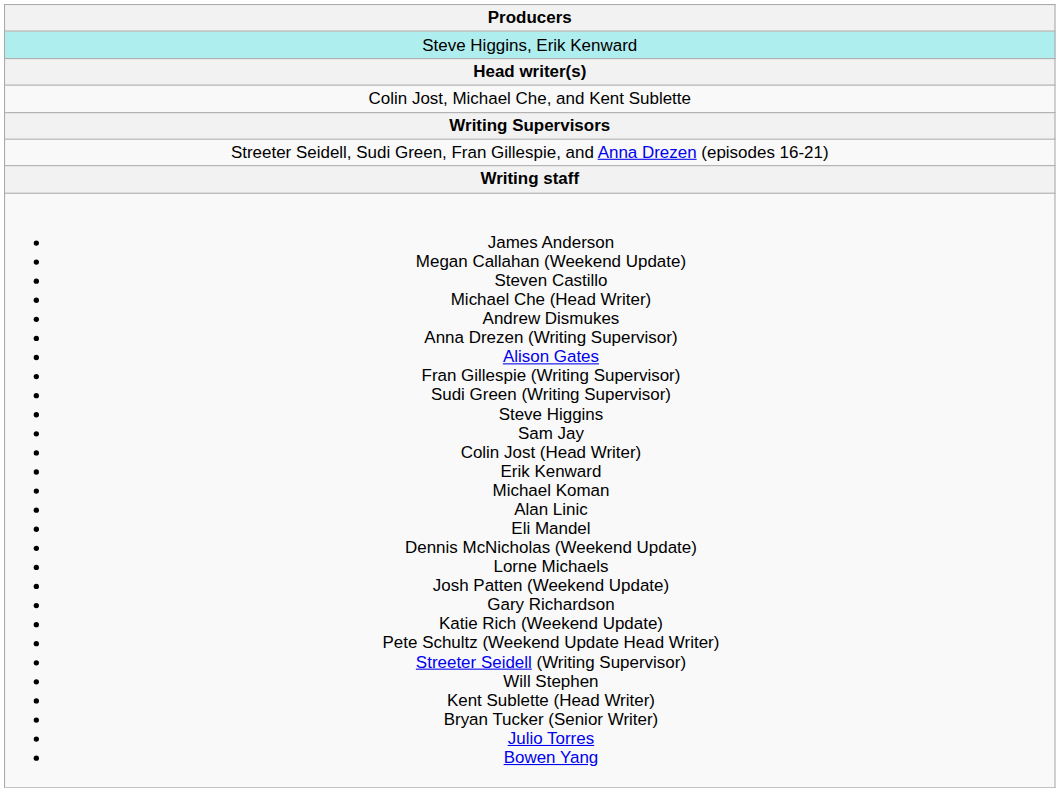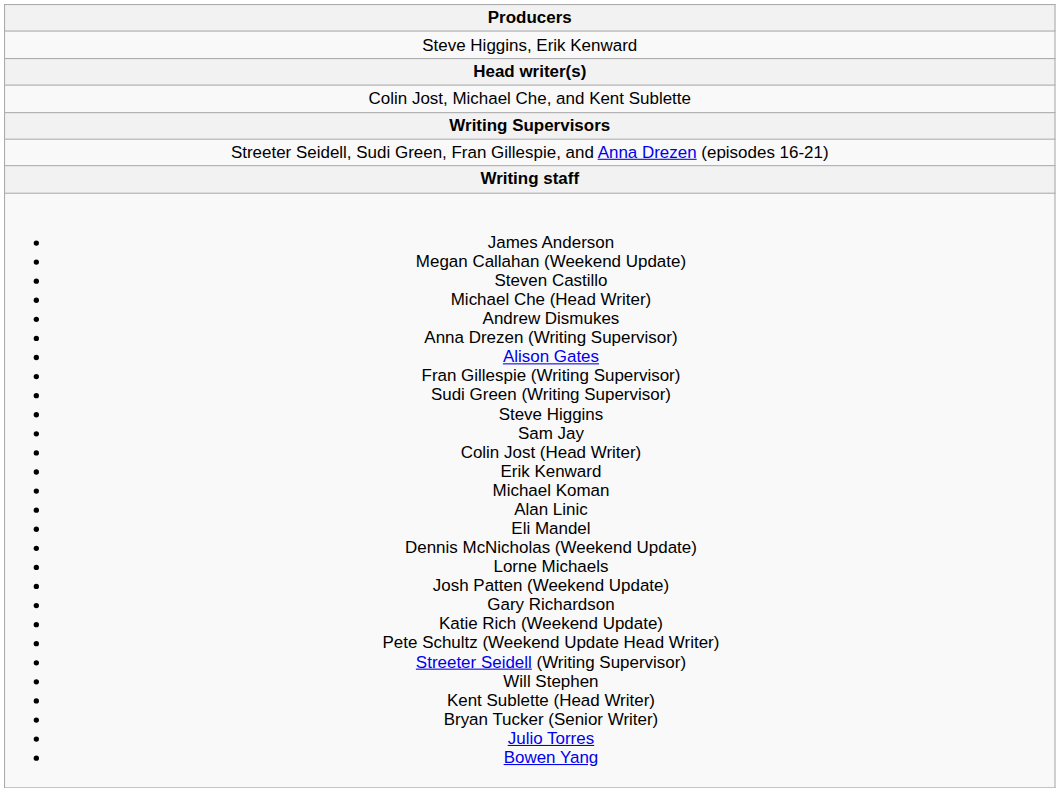(530, 44) paleturquoise background -> (530, 44) no background
